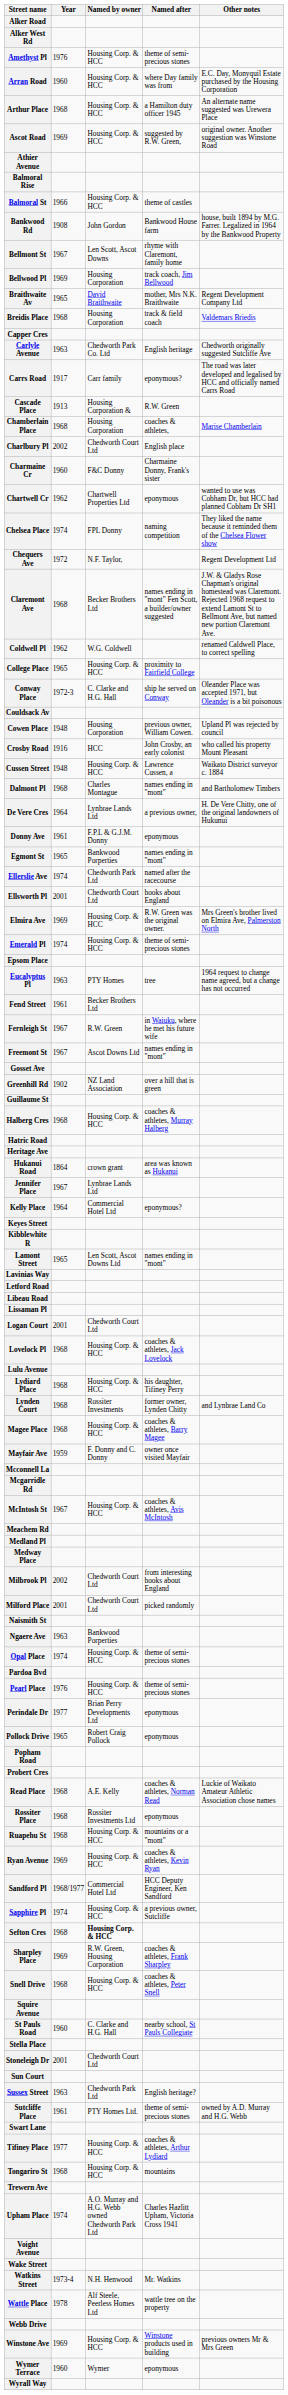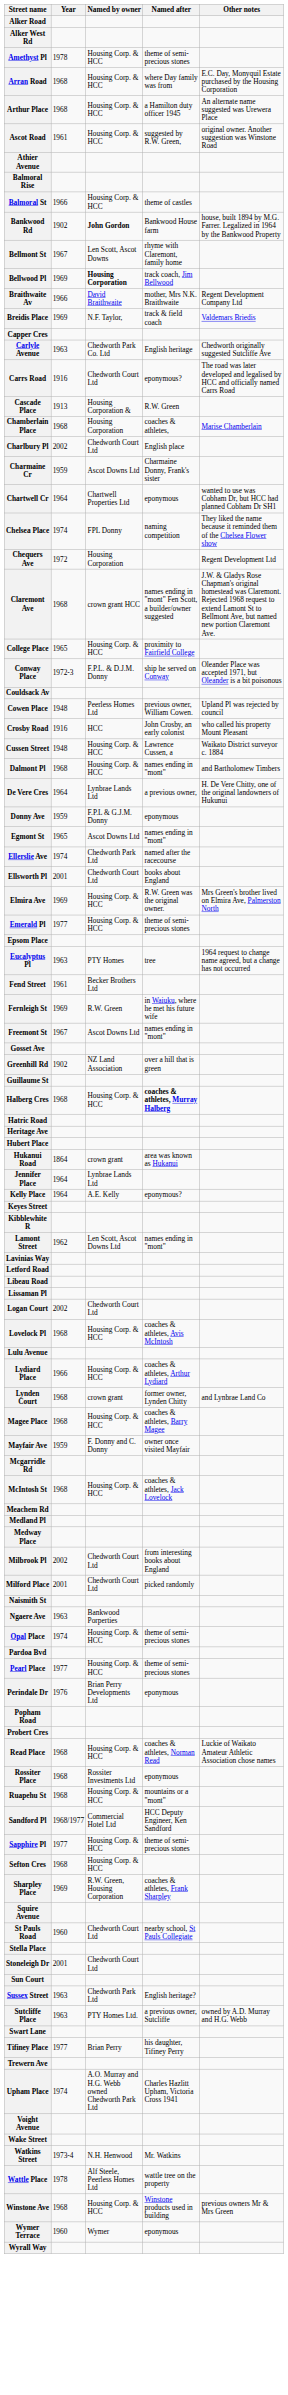(60, 57) 1976 -> (60, 57) 1978
(60, 81) 1960 -> (60, 81) 1968
(60, 138) 1969 -> (60, 138) 1961
(60, 226) 1908 -> (60, 226) 1902
(107, 226) normal -> (108, 226) bold
(105, 278) normal -> (107, 278) bold
(60, 298) 1965 -> (60, 298) 1966
(60, 318) 1968 -> (60, 318) 1969
(105, 318) Housing Corporation -> (105, 318) N.F. Taylor,
(60, 378) 1917 -> (60, 378) 1916
(105, 378) Carr family -> (113, 378) Chedworth Court Ltd
(60, 470) 1960 -> (60, 470) 1959
(106, 470) F&C Donny -> (113, 470) Ascot Downs Ltd
(60, 498) 1962 -> (60, 498) 1964
(105, 559) N.F. Taylor, -> (105, 559) Housing Corporation
(112, 604) Becker Brothers Ltd -> (114, 604) crown grant HCC
- row: (28, 649)
(108, 693) C. Clarke and H.G. Hall -> (111, 673) F.P.L. & D.J.M. Donny
(105, 728) Housing Corporation -> (111, 709) Peerless Homes Ltd
(102, 788) Charles Montague -> (113, 768) Housing Corp. & HCC
(60, 837) 1961 -> (60, 817) 1959
(103, 856) Bankwood Porperties -> (113, 837) Ascot Downs Ltd
(60, 945) 1974 -> (60, 925) 1977
(60, 1029) 1967 -> (60, 1009) 1969
(169, 1120) normal -> (171, 1100) bold
+ row: (28, 1143)
(60, 1187) 1967 -> (60, 1179) 1964
(106, 1207) Commercial Hotel Ltd -> (103, 1195) A.E. Kelly
(60, 1259) 1965 -> (60, 1242) 1962
(60, 1326) 2001 -> (60, 1309) 2002
(164, 1350) coaches & athletes, Jack Lovelock -> (164, 1333) coaches & athletes, Avis McIntosh
(60, 1385) 1968 -> (60, 1373) 1966
(164, 1385) his daughter, Tifiney Perry -> (167, 1373) coaches & athletes, Arthur Lydiard
(105, 1405) Rossiter Investments -> (105, 1397) crown grant
- row: (28, 1469)
(60, 1509) 1967 -> (60, 1489) 1968
(164, 1509) coaches & athletes, Avis McIntosh -> (164, 1489) coaches & athletes, Jack Lovelock
(60, 1688) 1976 -> (60, 1668) 1977
(60, 1712) 1977 -> (60, 1692) 1976
- row: (28, 1736)
(103, 1792) A.E. Kelly -> (113, 1752) Housing Corp. & HCC
- row: (28, 1860)
(60, 1912) 1974 -> (60, 1844) 1977
(171, 1912) a previous owner, Sutcliffe -> (167, 1844) theme of semi-precious stones
(111, 1932) bold -> (113, 1864) normal
- row: (28, 1985)
(108, 2029) C. Clarke and H.G. Hall -> (113, 1932) Chedworth Court Ltd
(60, 2112) 1961 -> (60, 2016) 1963
(167, 2112) theme of semi-precious stones -> (171, 2016) a previous owner, Sutcliffe
(113, 2148) Housing Corp. & HCC -> (105, 2047) Brian Perry
(167, 2148) coaches & athletes, Arthur Lydiard -> (164, 2047) his daughter, Tifiney Perry
- row: (28, 2172)
- row: (28, 2324)
(60, 2344) 1969 -> (60, 2208) 1968
